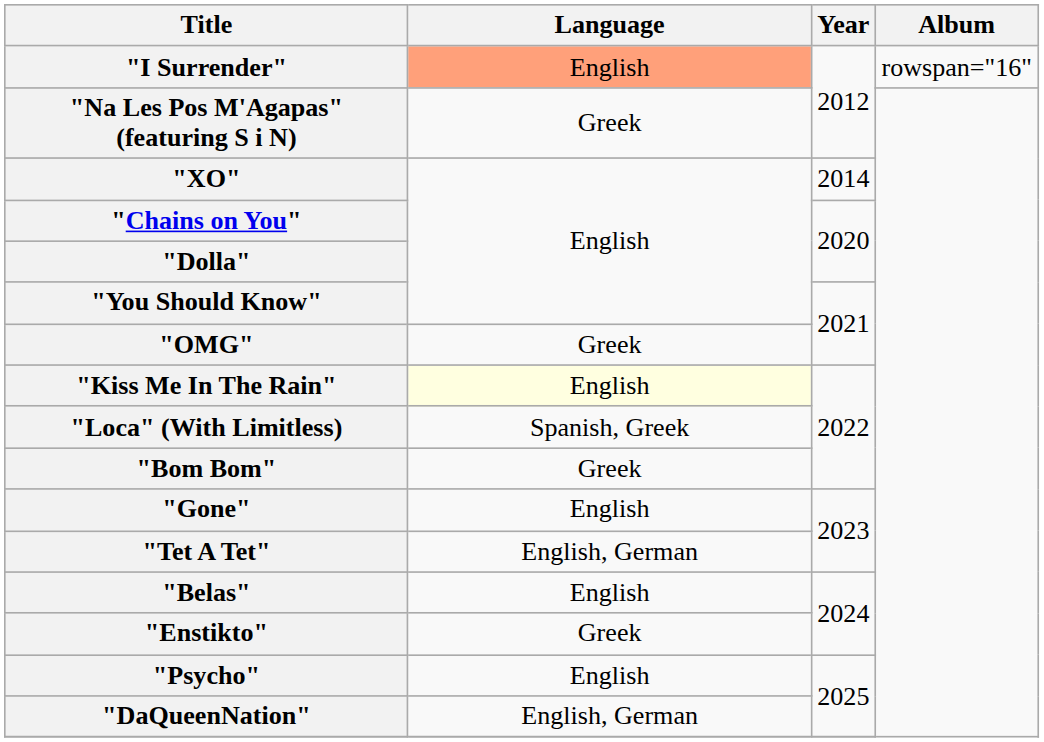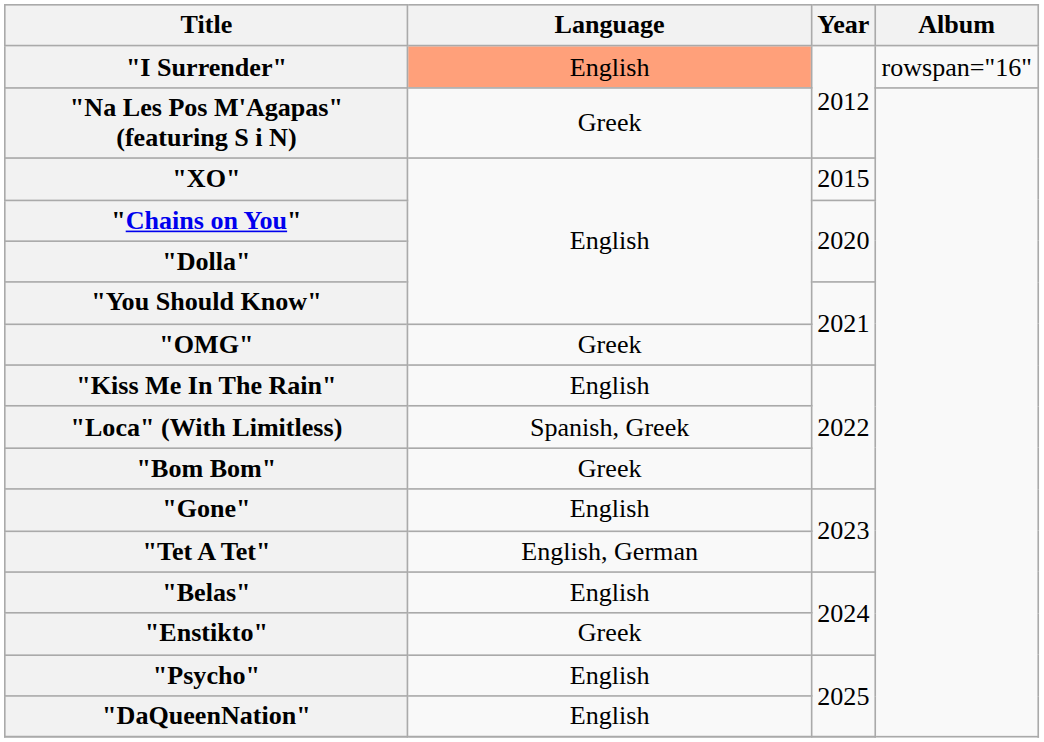(843, 178) 2014 -> (843, 178) 2015
(610, 385) lightyellow background -> (610, 385) no background
(610, 716) English, German -> (610, 716) English
